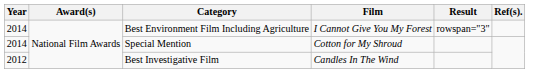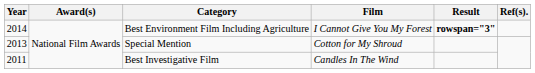(463, 28) normal -> (466, 28) bold
(17, 44) 2014 -> (17, 44) 2013
(17, 60) 2012 -> (17, 60) 2011
